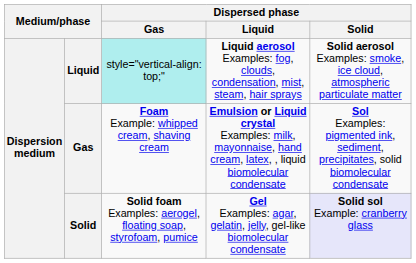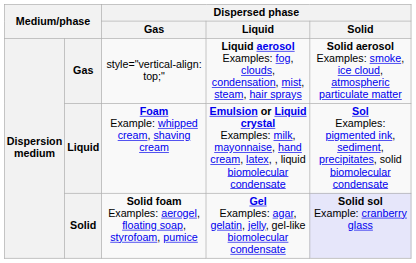(83, 71) Liquid -> (83, 71) Gas
(154, 71) paleturquoise background -> (154, 71) no background
(83, 148) Gas -> (83, 148) Liquid
